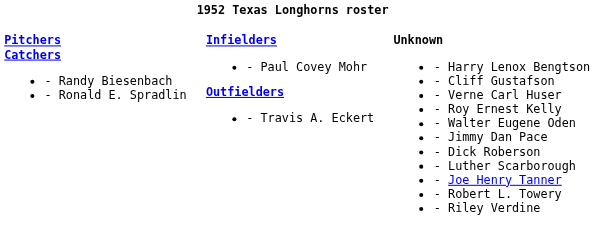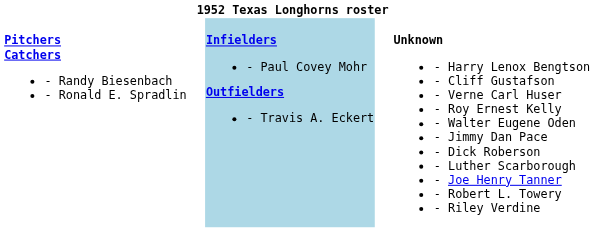(290, 79) no background -> (290, 79) lightblue background
